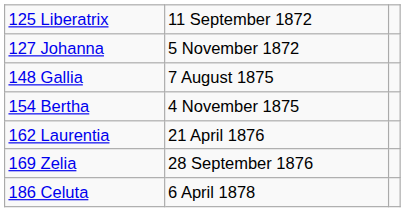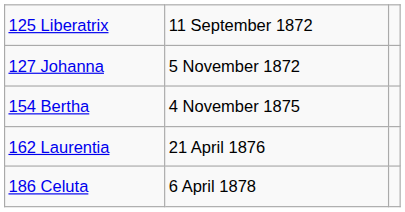- row: (46, 77)
- row: (42, 164)
